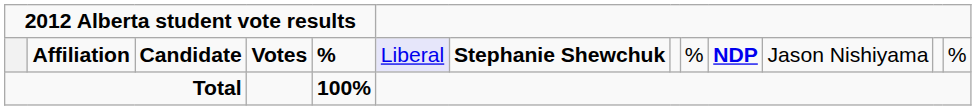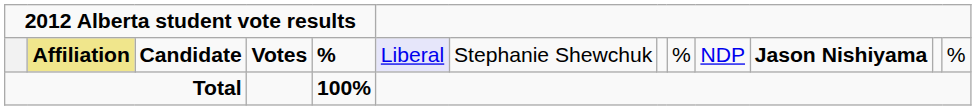(81, 54) no background -> (81, 54) khaki background
(560, 54) bold -> (553, 54) normal
(736, 54) bold -> (723, 54) normal
(848, 54) normal -> (841, 54) bold
